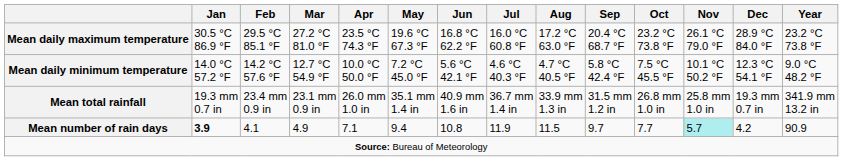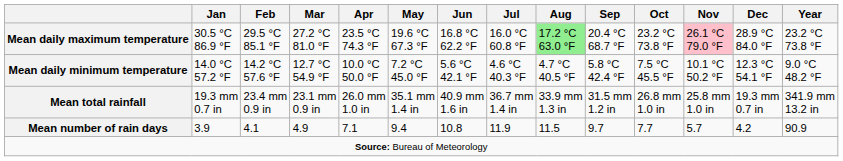(558, 39) no background -> (558, 39) lightgreen background
(705, 39) no background -> (705, 39) pink background
(202, 128) bold -> (202, 128) normal
(694, 128) paleturquoise background -> (694, 128) no background
